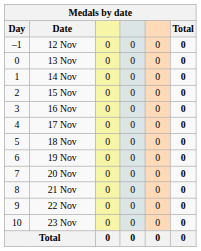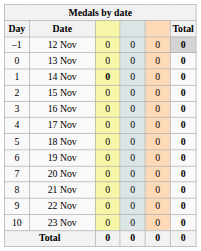(183, 45) no background -> (183, 45) lightgrey background
(108, 77) normal -> (108, 77) bold
